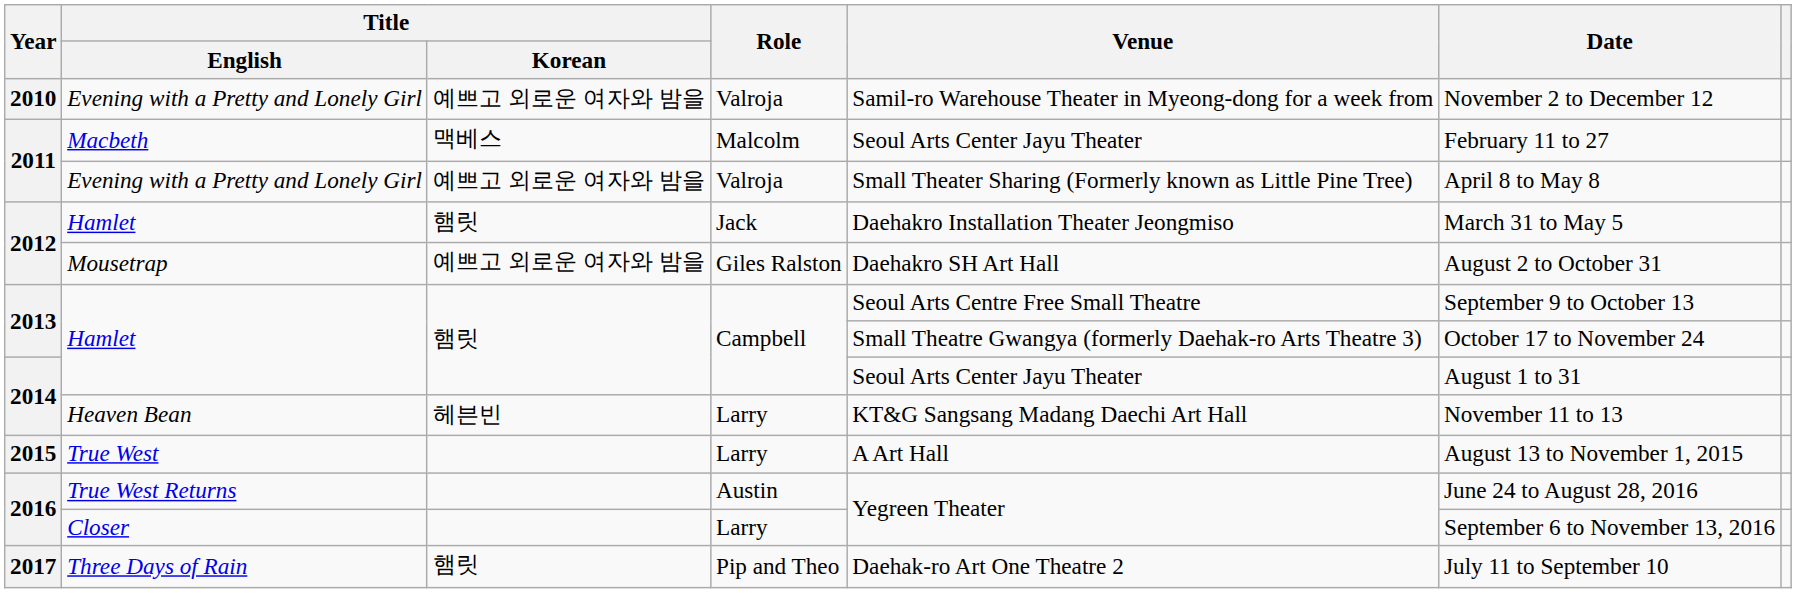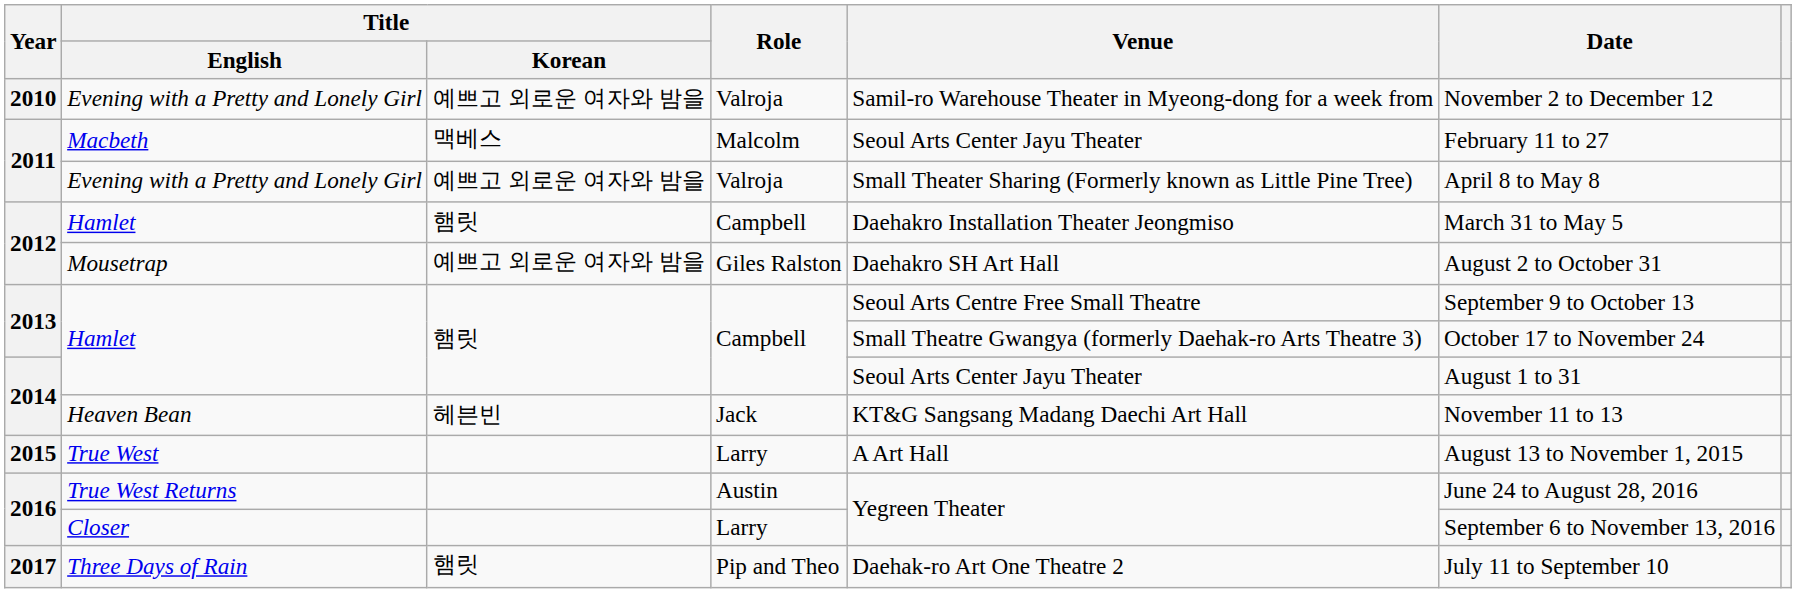(737, 222) Jack -> (761, 222) Campbell
(742, 414) Larry -> (737, 414) Jack
